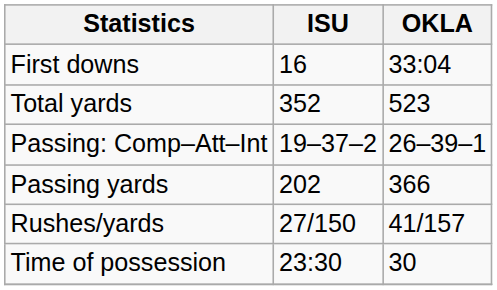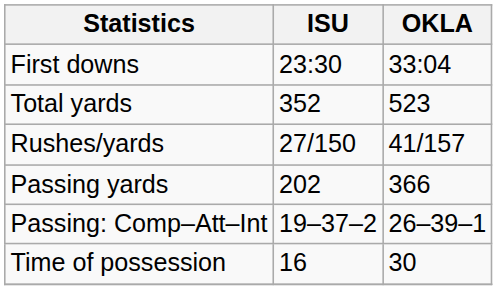(293, 64) 16 -> (311, 64) 23:30
rows swapped: (87, 223) <-> (139, 144)
(311, 263) 23:30 -> (293, 263) 16
